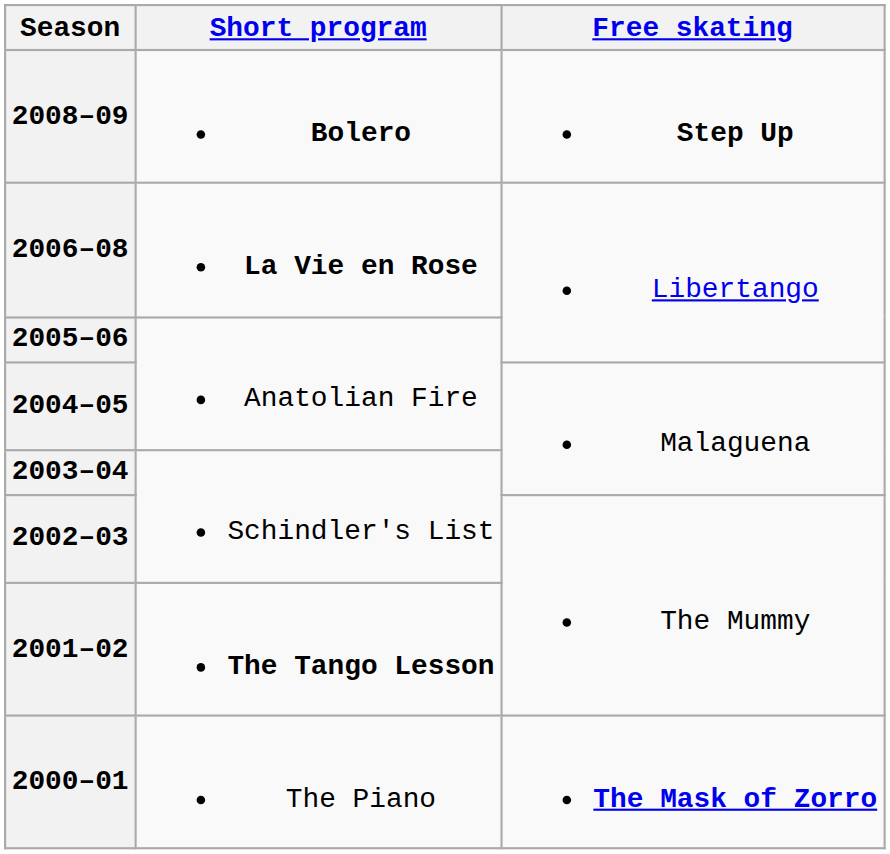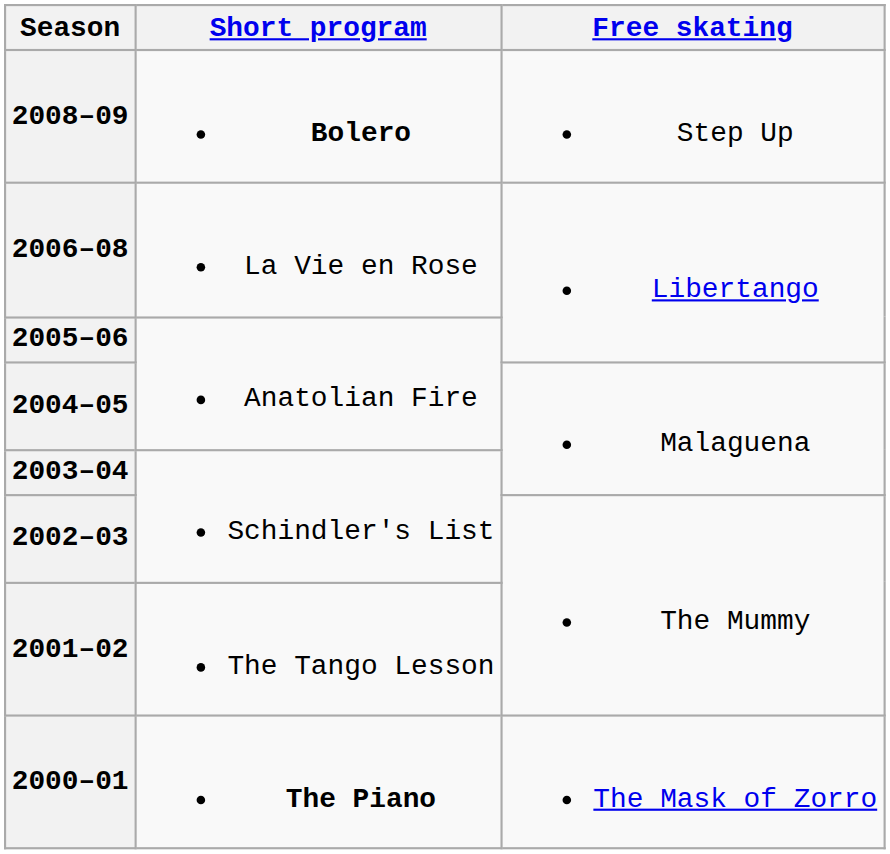(692, 133) bold -> (692, 133) normal
(318, 266) bold -> (318, 266) normal
(318, 665) bold -> (318, 665) normal
(318, 798) normal -> (318, 798) bold
(692, 798) bold -> (692, 798) normal
